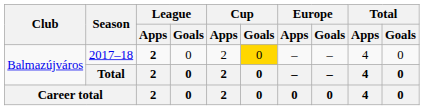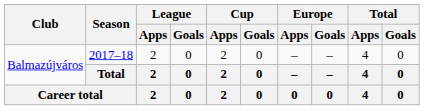(153, 54) bold -> (153, 54) normal
(259, 54) gold background -> (259, 54) no background
